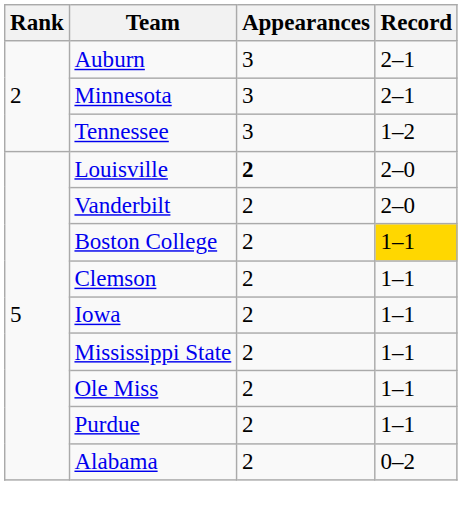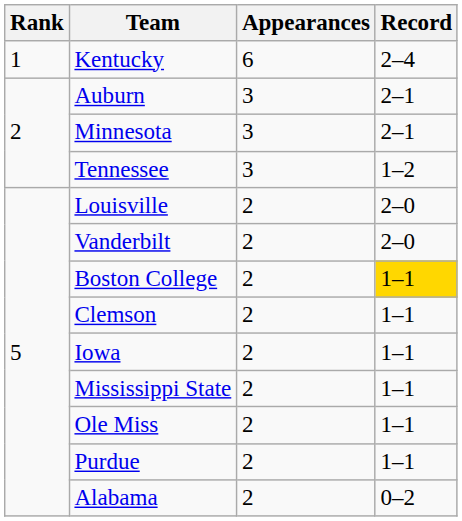+ row: (119, 59)
(248, 168) bold -> (248, 205) normal
